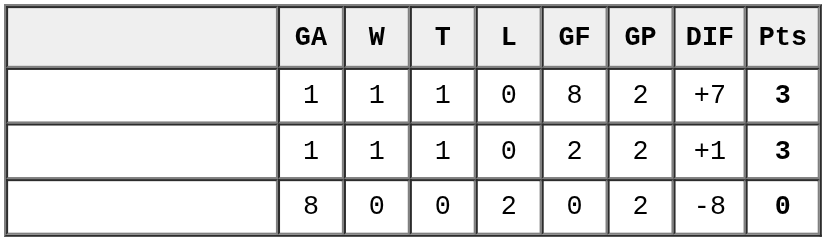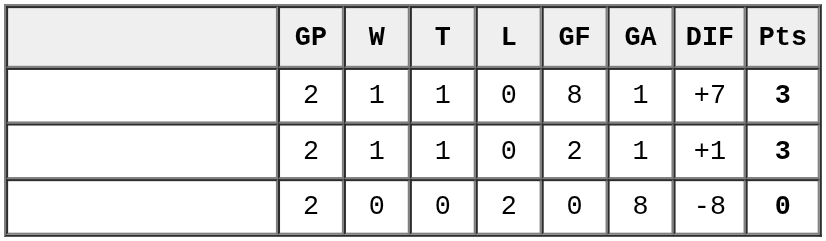columns swapped: (641, 37) <-> (311, 37)
